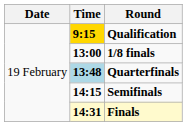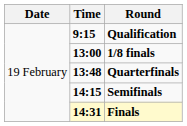(84, 33) gold background -> (84, 33) no background
(87, 72) lightblue background -> (87, 72) no background
